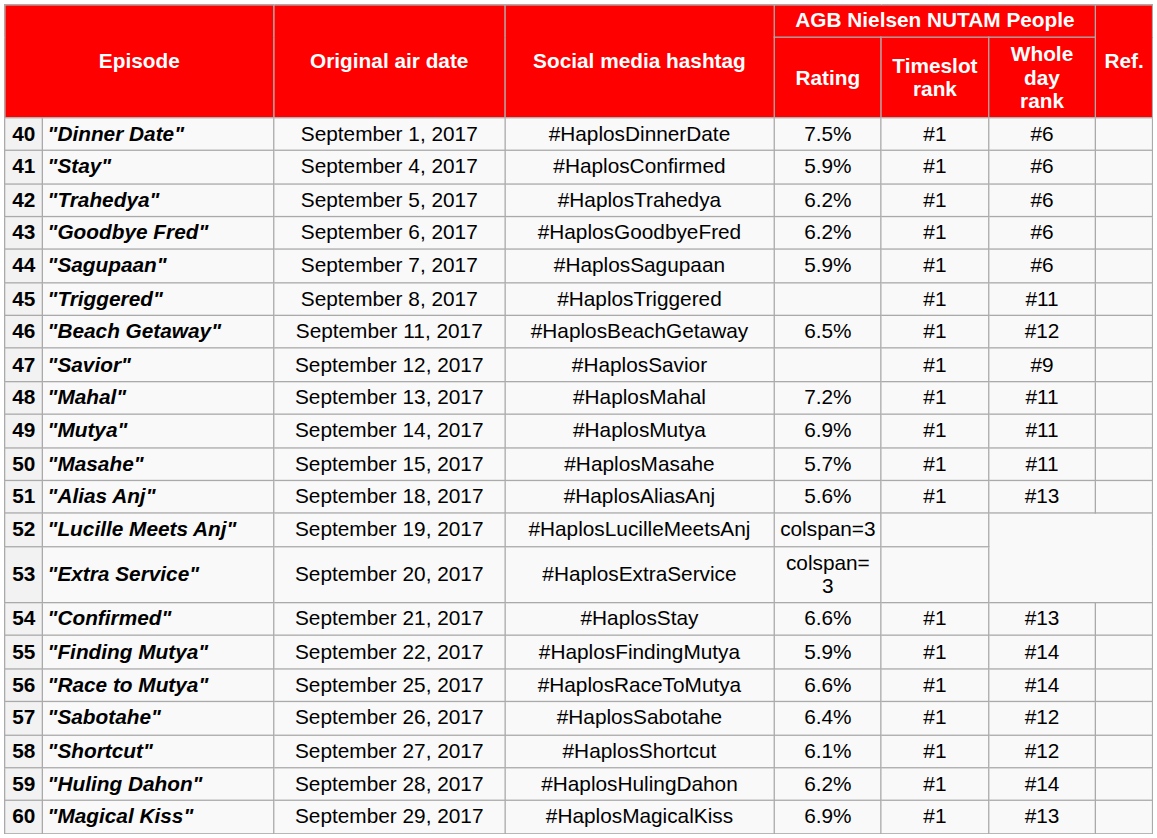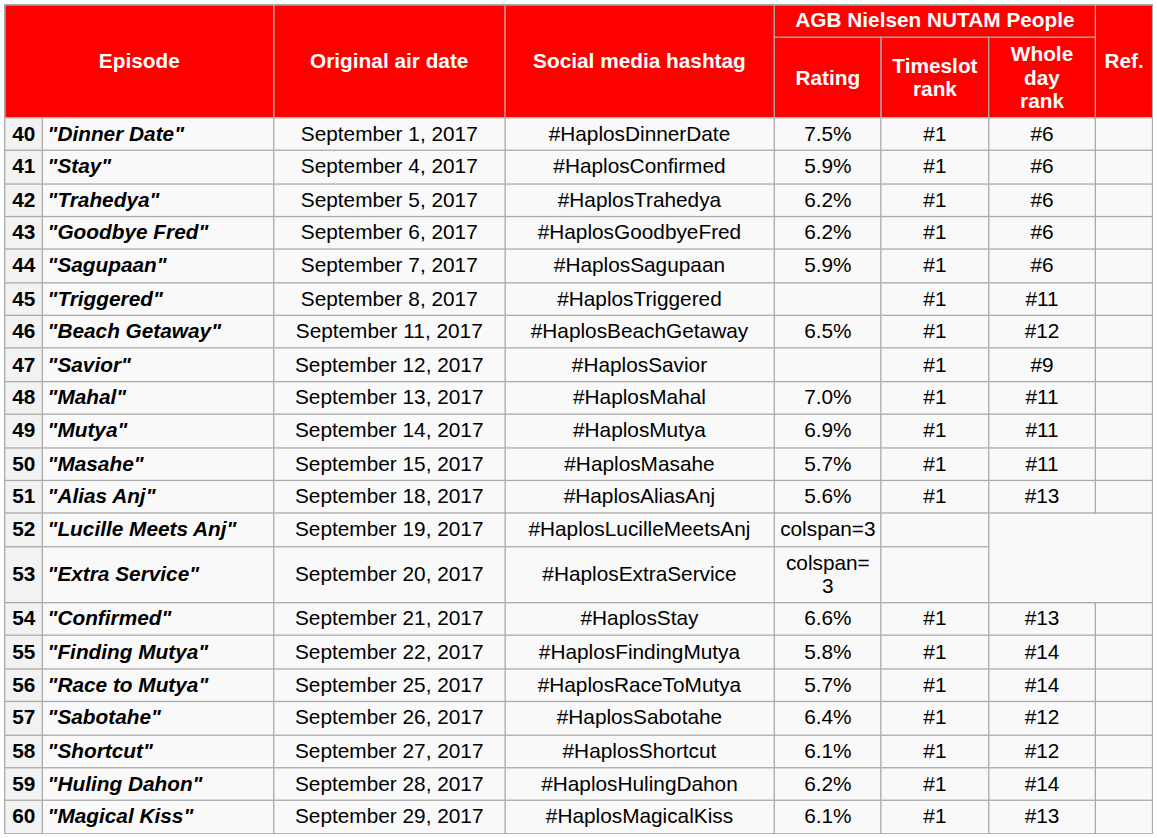(828, 397) 7.2% -> (828, 397) 7.0%
(828, 651) 5.9% -> (828, 651) 5.8%
(828, 684) 6.6% -> (828, 684) 5.7%
(828, 816) 6.9% -> (828, 816) 6.1%
